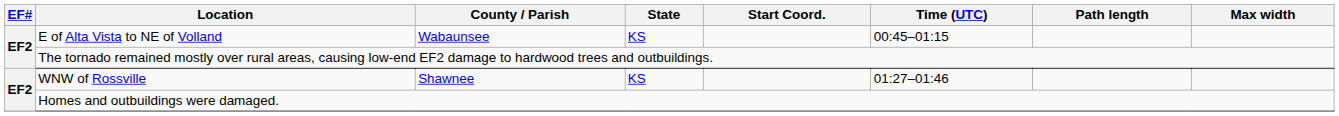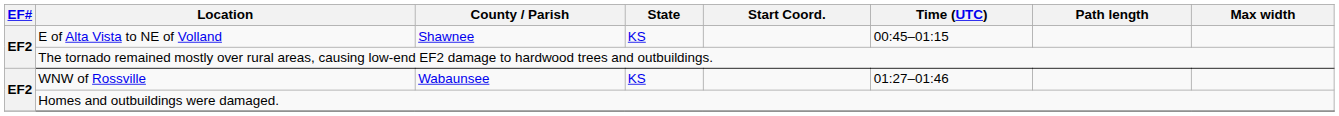(454, 36) Wabaunsee -> (446, 36) Shawnee
(446, 79) Shawnee -> (454, 79) Wabaunsee
